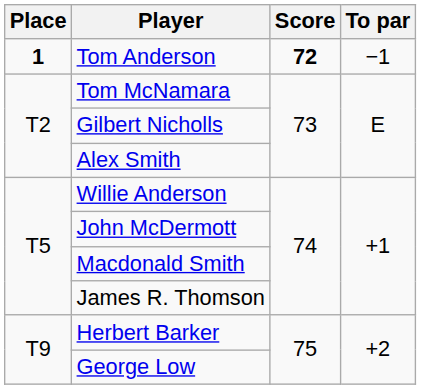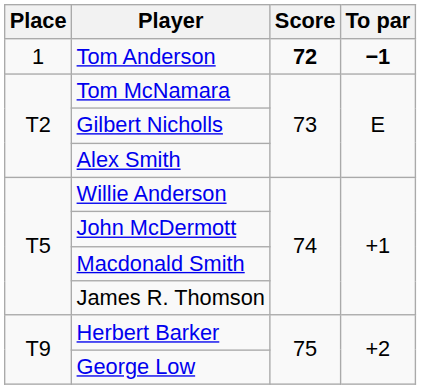(38, 56) bold -> (38, 56) normal
(378, 56) normal -> (378, 56) bold
